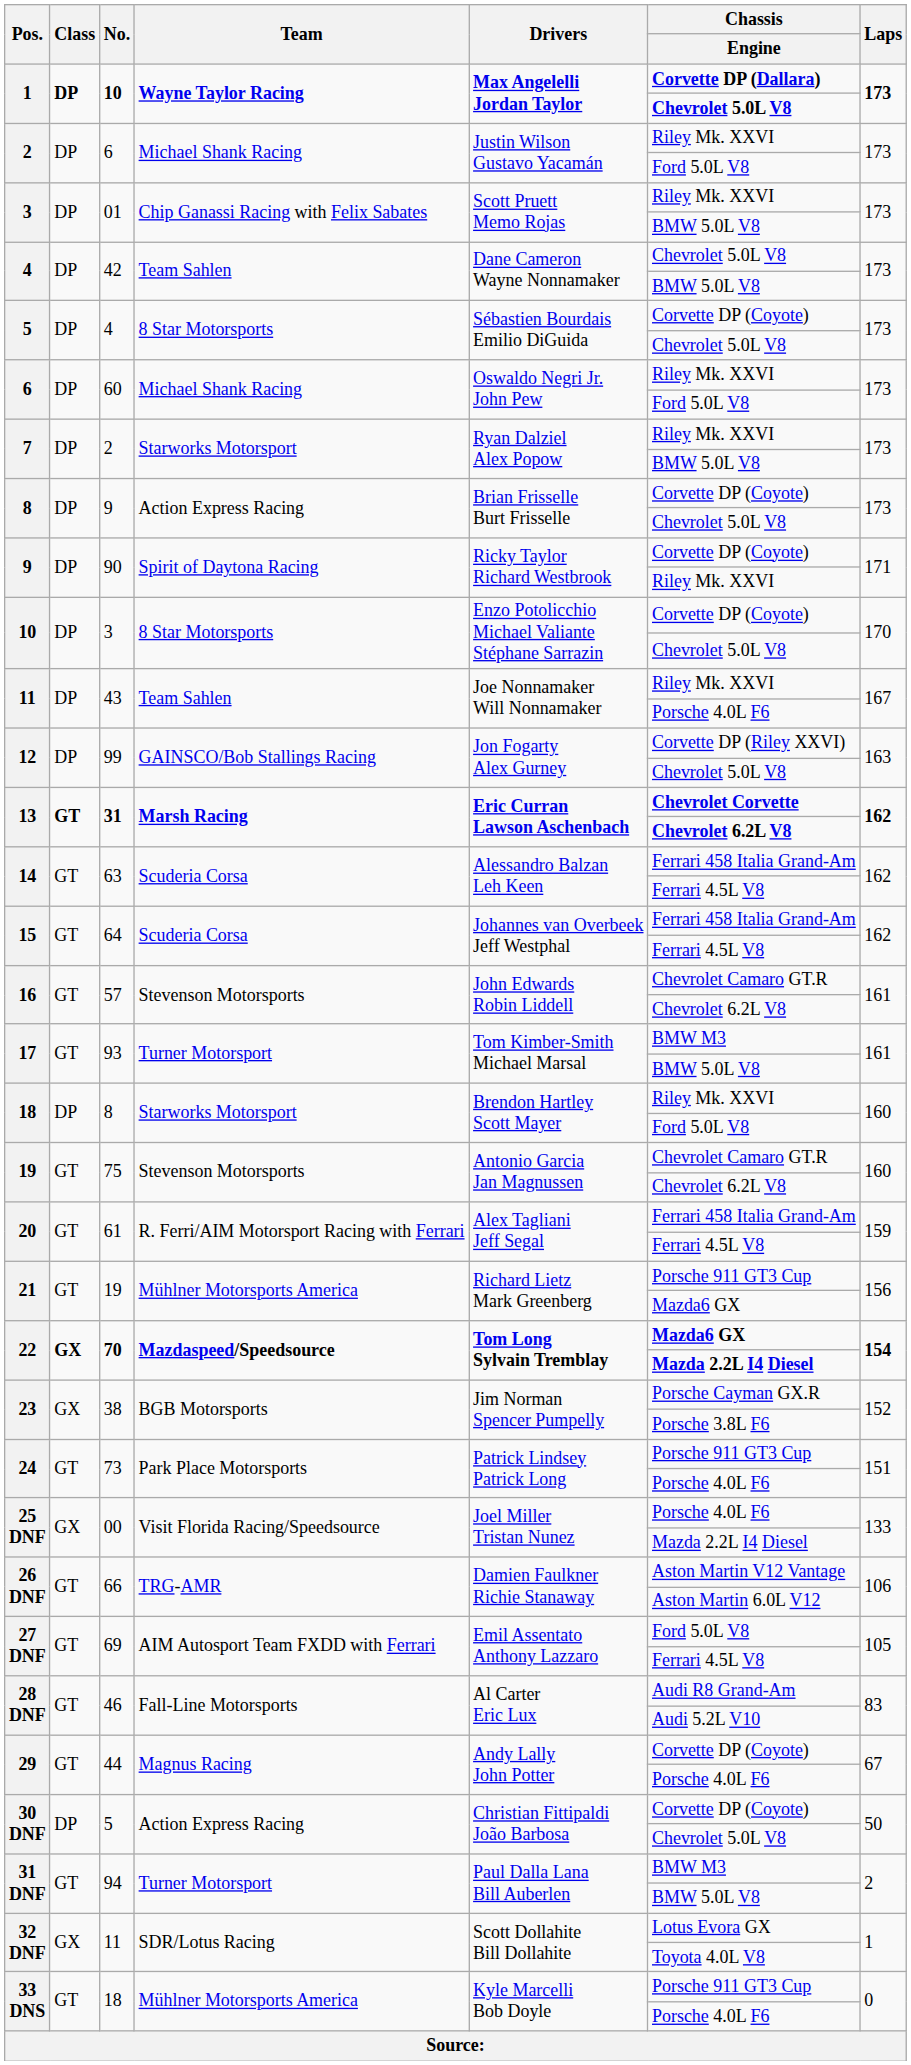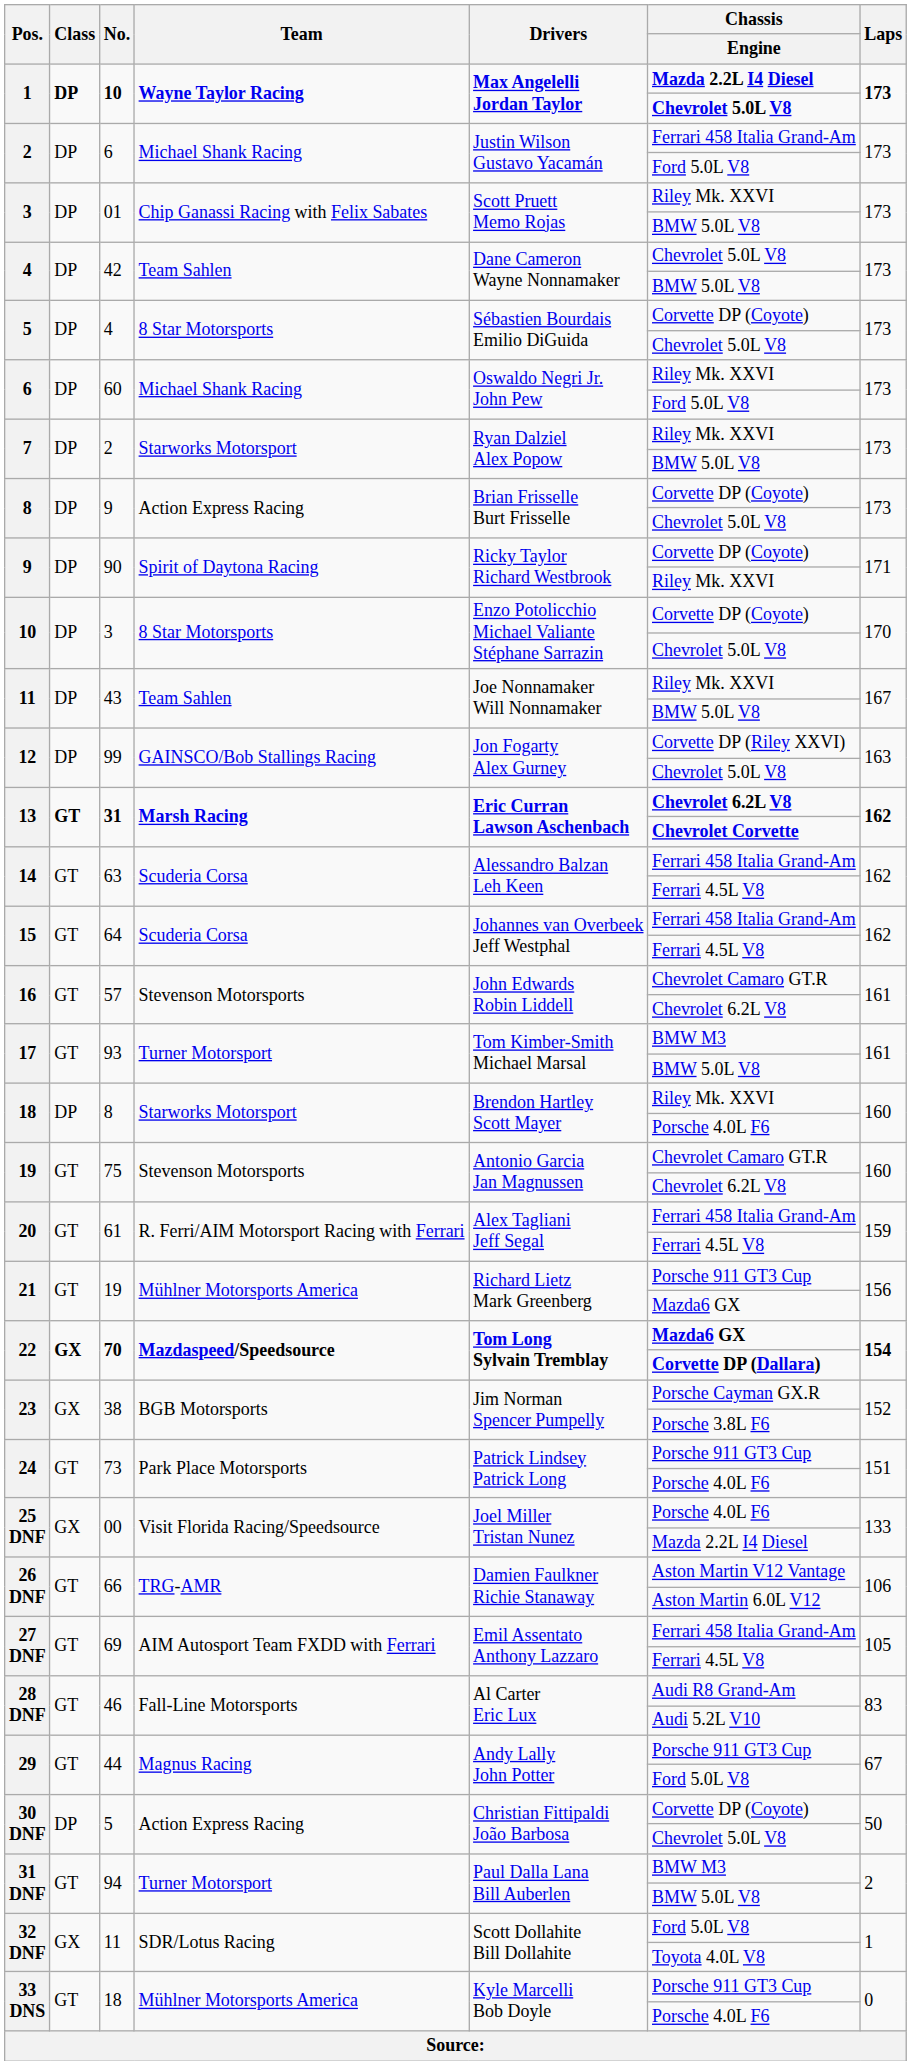(736, 78) Corvette DP (Dallara) -> (733, 78) Mazda 2.2L I4 Diesel
(713, 137) Riley Mk. XXVI -> (754, 137) Ferrari 458 Italia Grand-Am
(711, 712) Porsche 4.0L F6 -> (706, 712) BMW 5.0L V8
(725, 801) Chevrolet Corvette -> (722, 801) Chevrolet 6.2L V8
(722, 831) Chevrolet 6.2L V8 -> (725, 831) Chevrolet Corvette
(701, 1127) Ford 5.0L V8 -> (711, 1127) Porsche 4.0L F6
(733, 1364) Mazda 2.2L I4 Diesel -> (736, 1364) Corvette DP (Dallara)
(701, 1630) Ford 5.0L V8 -> (754, 1630) Ferrari 458 Italia Grand-Am
(730, 1749) Corvette DP (Coyote) -> (732, 1749) Porsche 911 GT3 Cup
(711, 1778) Porsche 4.0L F6 -> (701, 1778) Ford 5.0L V8
(711, 1927) Lotus Evora GX -> (701, 1927) Ford 5.0L V8
